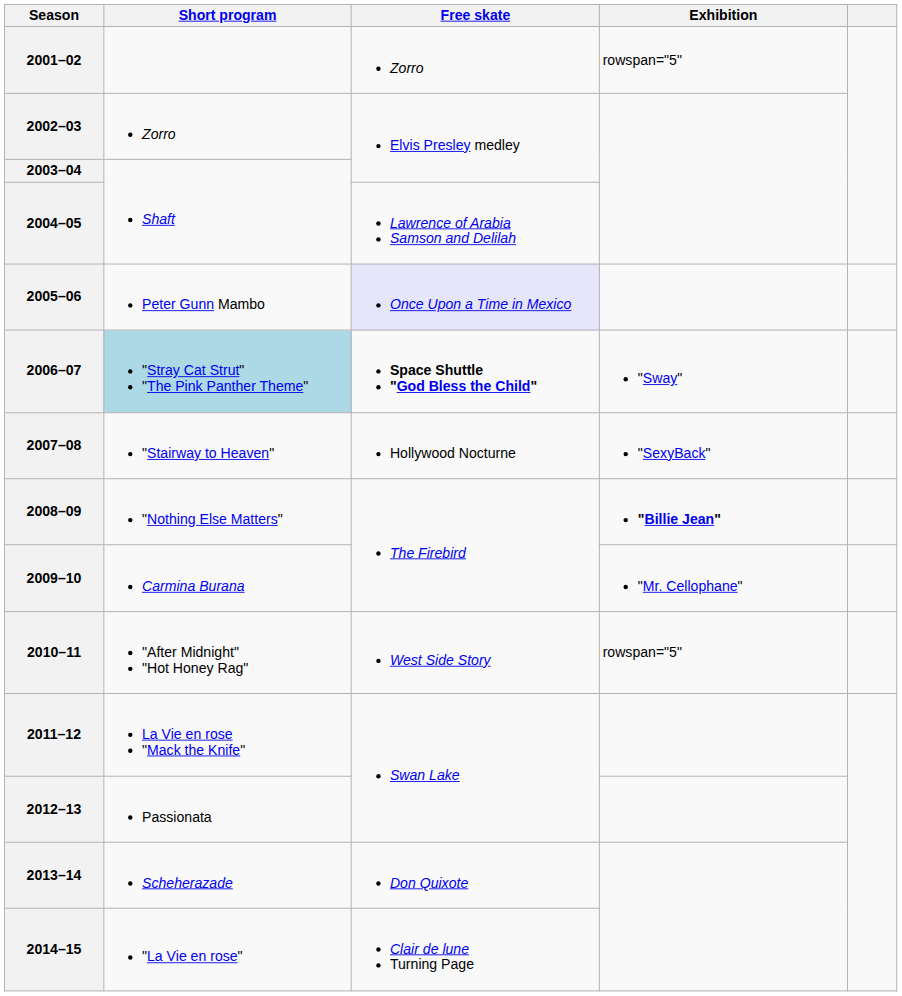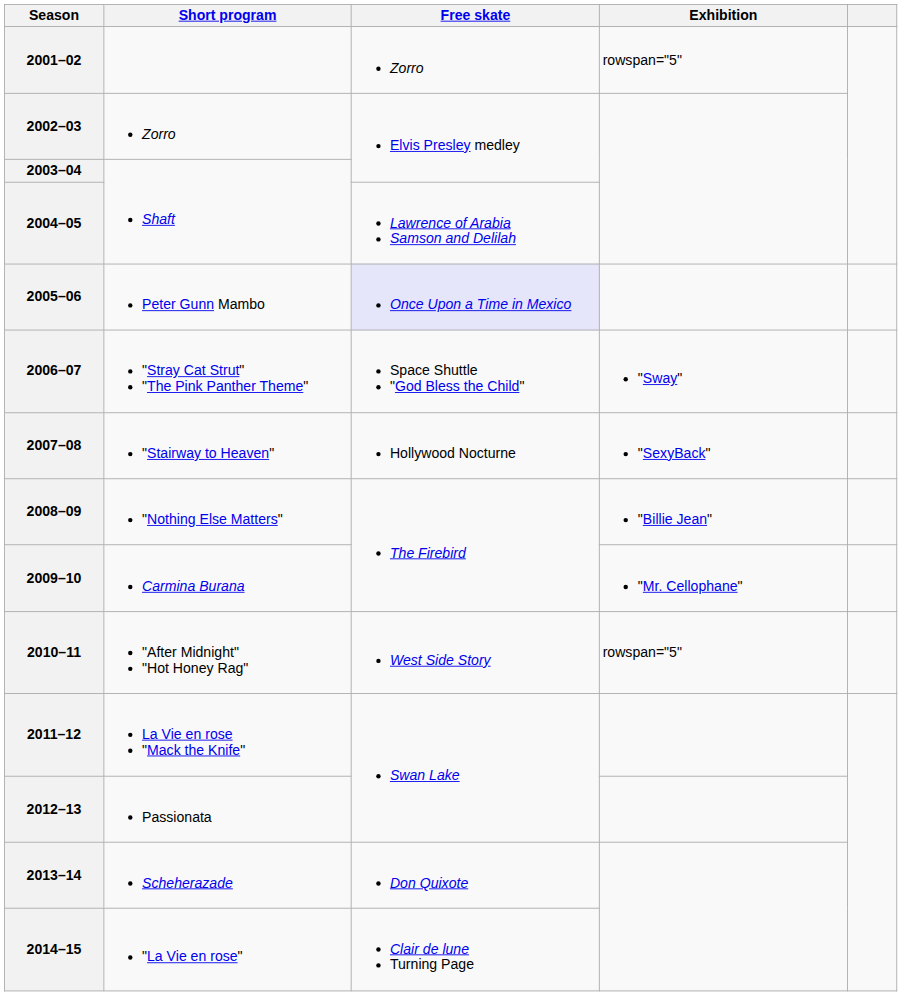(228, 379) lightblue background -> (228, 379) no background
(475, 379) bold -> (475, 379) normal
(723, 520) bold -> (723, 520) normal
